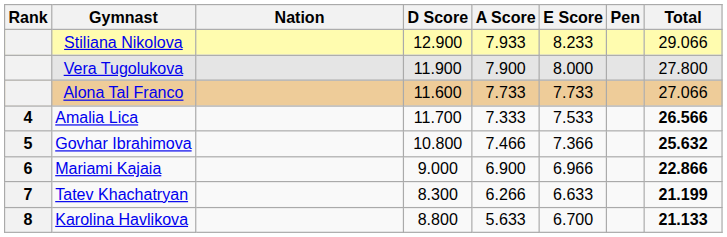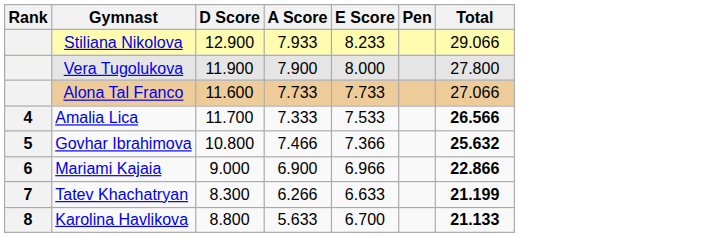- column: (300, 17)
